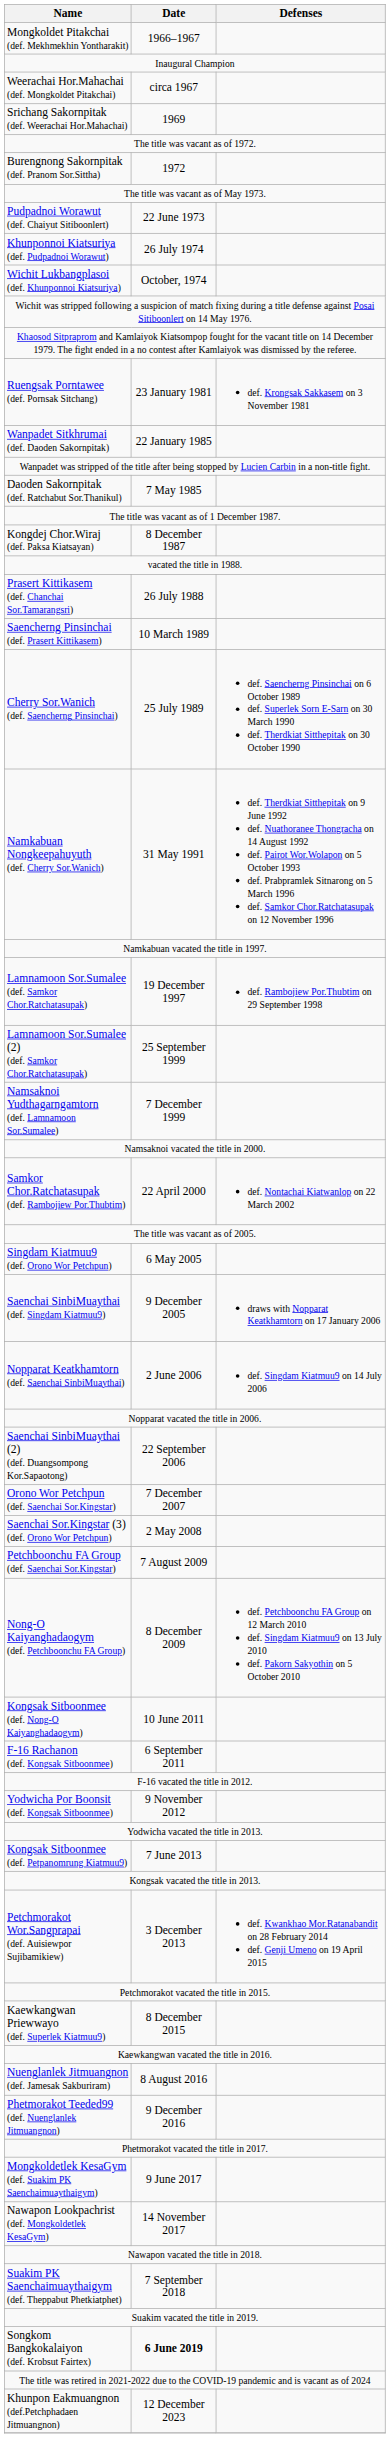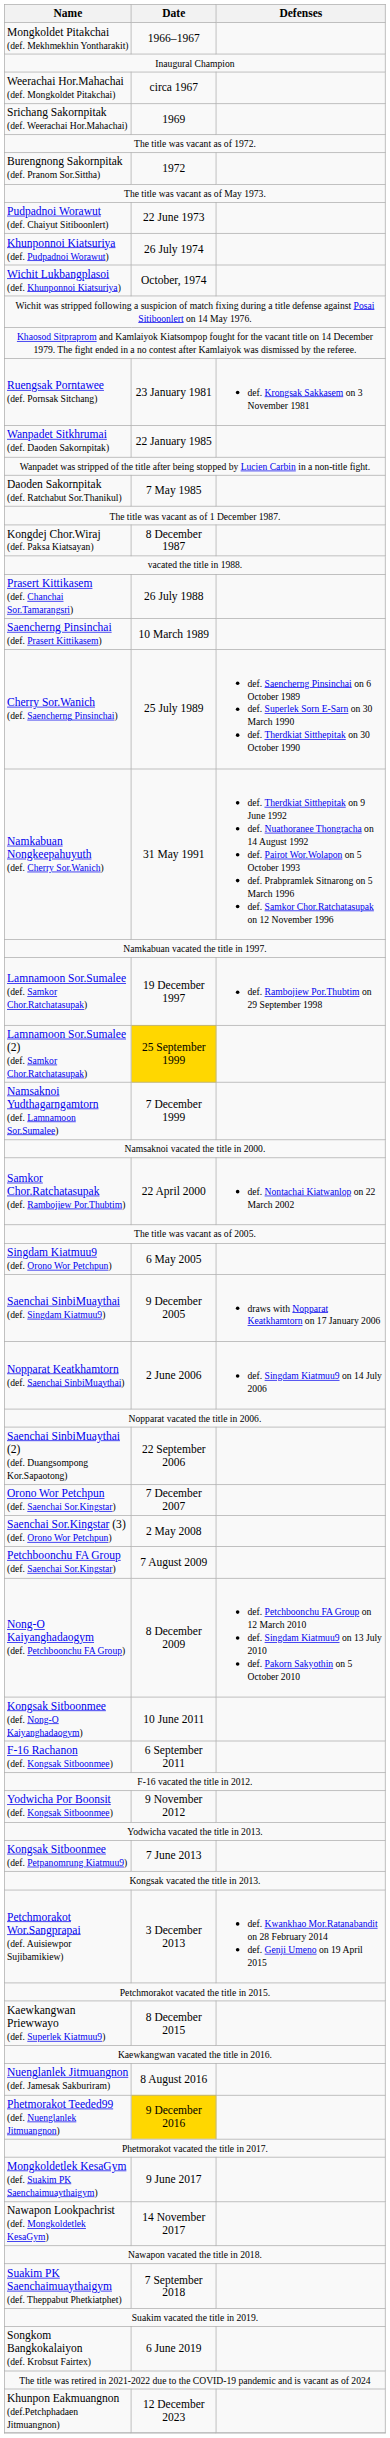(174, 1053) no background -> (174, 1053) gold background
(174, 2117) no background -> (174, 2117) gold background
(174, 2348) bold -> (174, 2348) normal
